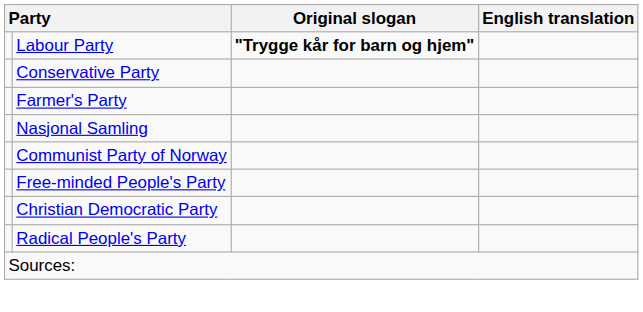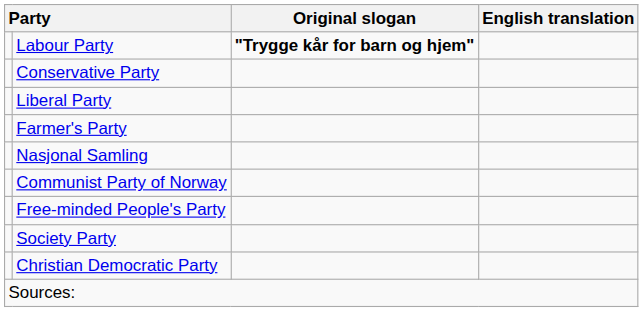+ row: (64, 100)
+ row: (66, 237)
- row: (101, 237)
